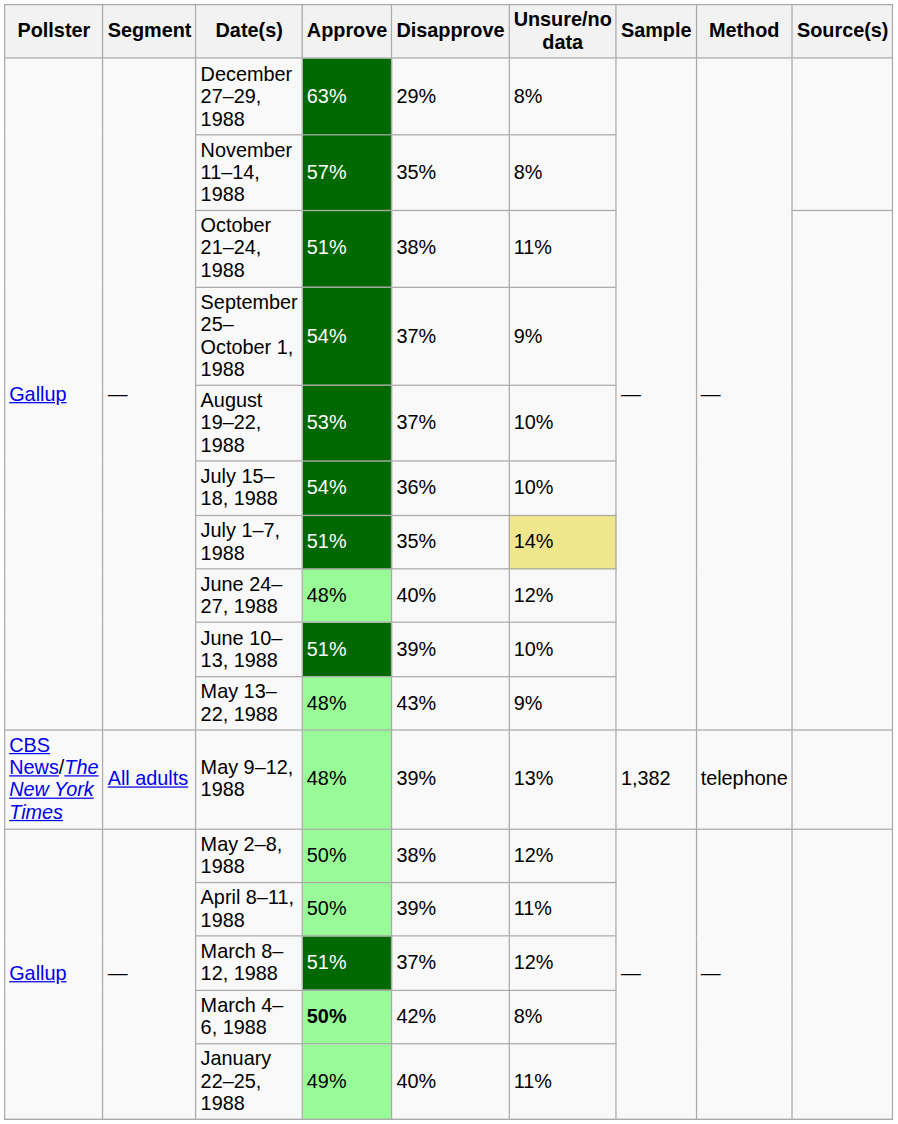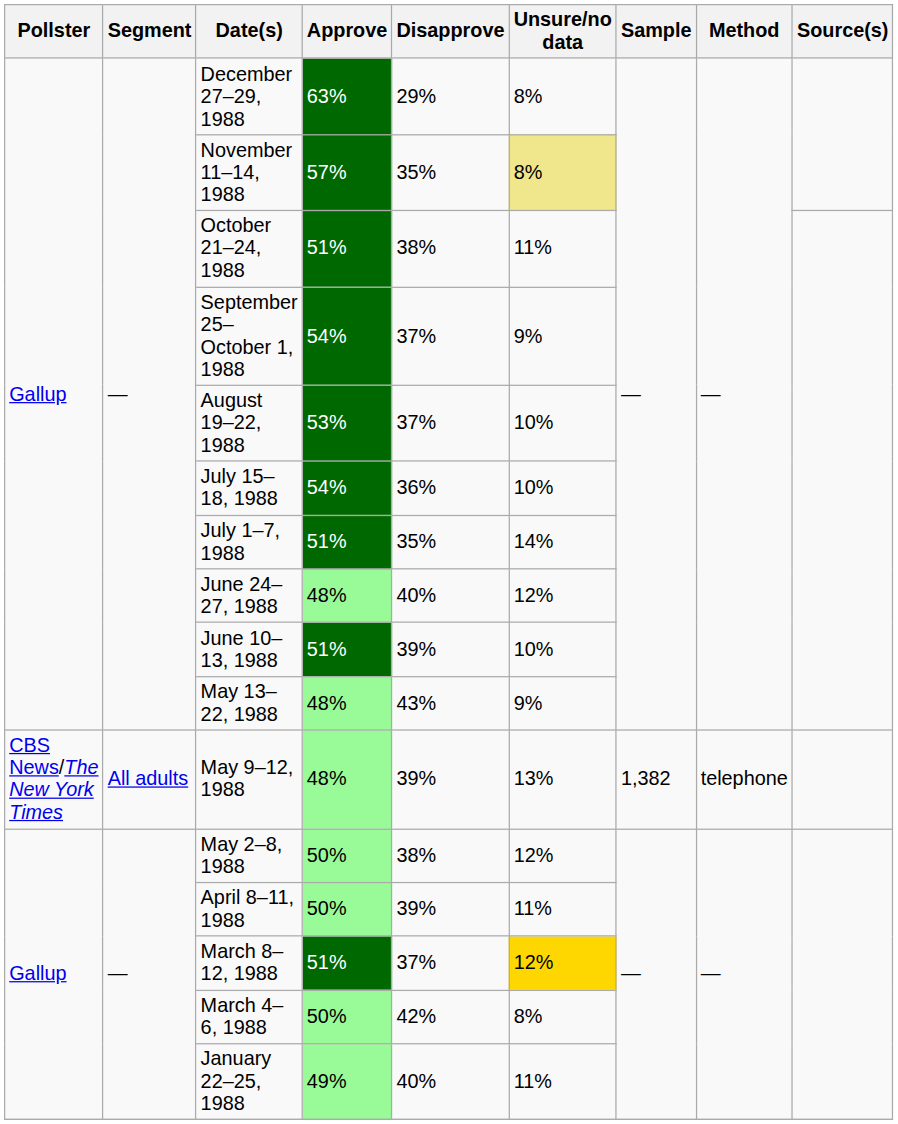(528, 172) no background -> (528, 172) khaki background
(533, 541) khaki background -> (533, 541) no background
(533, 962) no background -> (533, 962) gold background
(327, 1016) bold -> (327, 1016) normal
